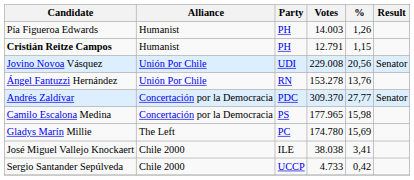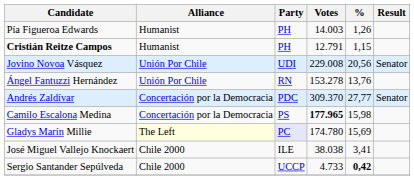(326, 115) normal -> (326, 115) bold
(157, 132) no background -> (157, 132) lightyellow background
(284, 132) no background -> (284, 132) lavender background
(362, 166) normal -> (362, 166) bold
